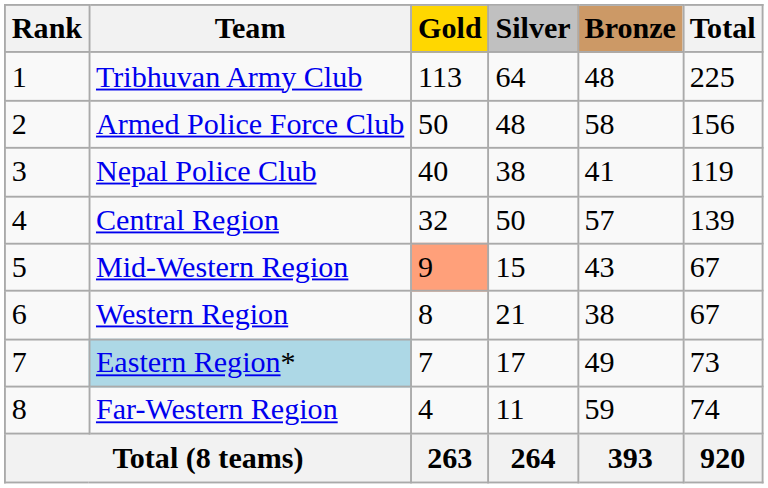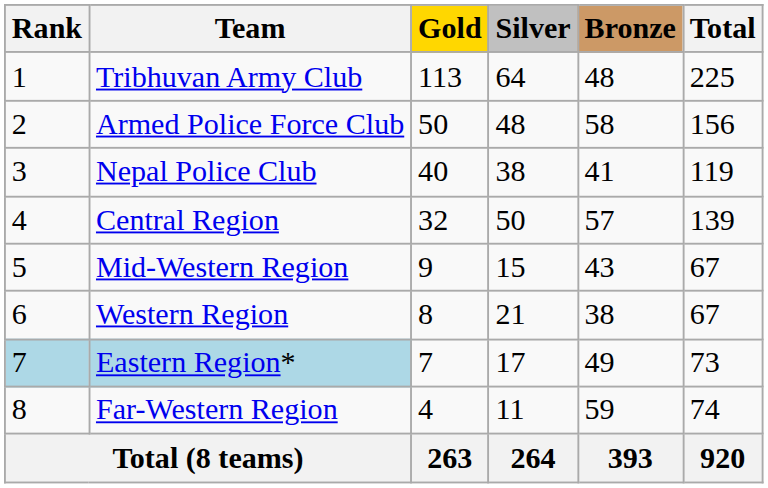(426, 266) lightsalmon background -> (426, 266) no background
(19, 362) no background -> (19, 362) lightblue background
